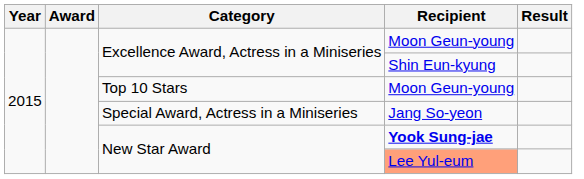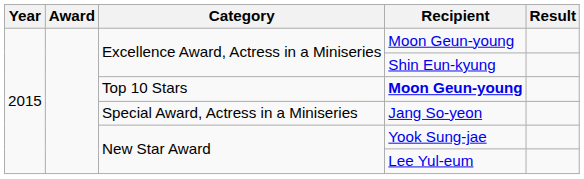(451, 88) normal -> (455, 88) bold
(441, 137) bold -> (438, 137) normal
(431, 161) lightsalmon background -> (431, 161) no background
